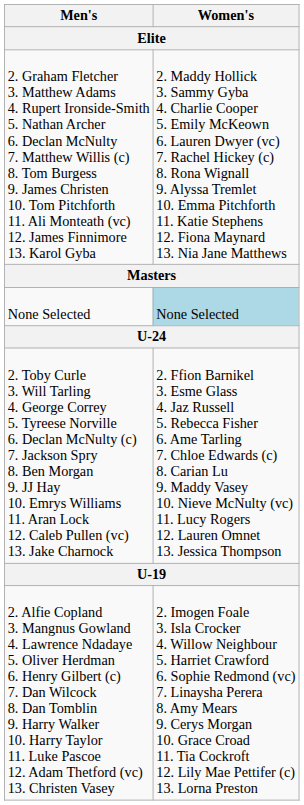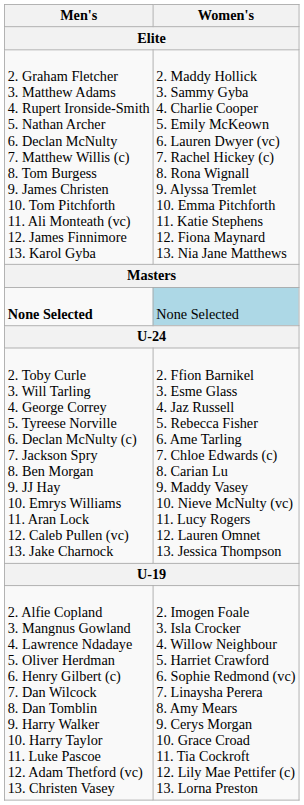(49, 314) normal -> (50, 314) bold
